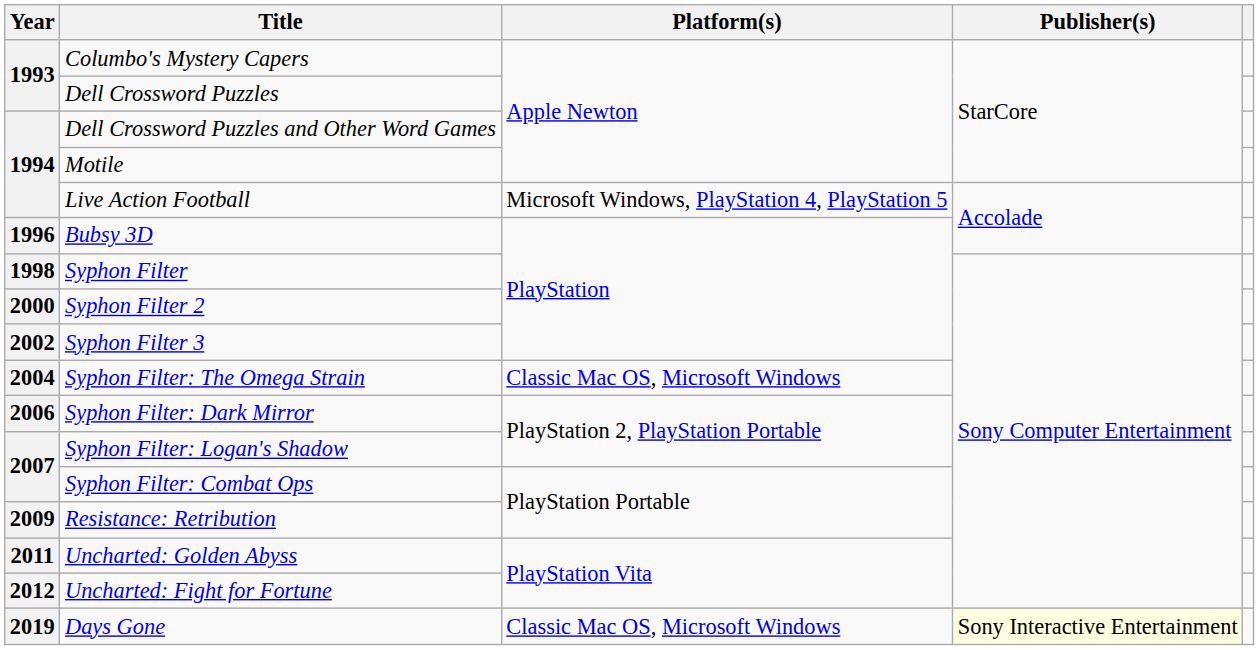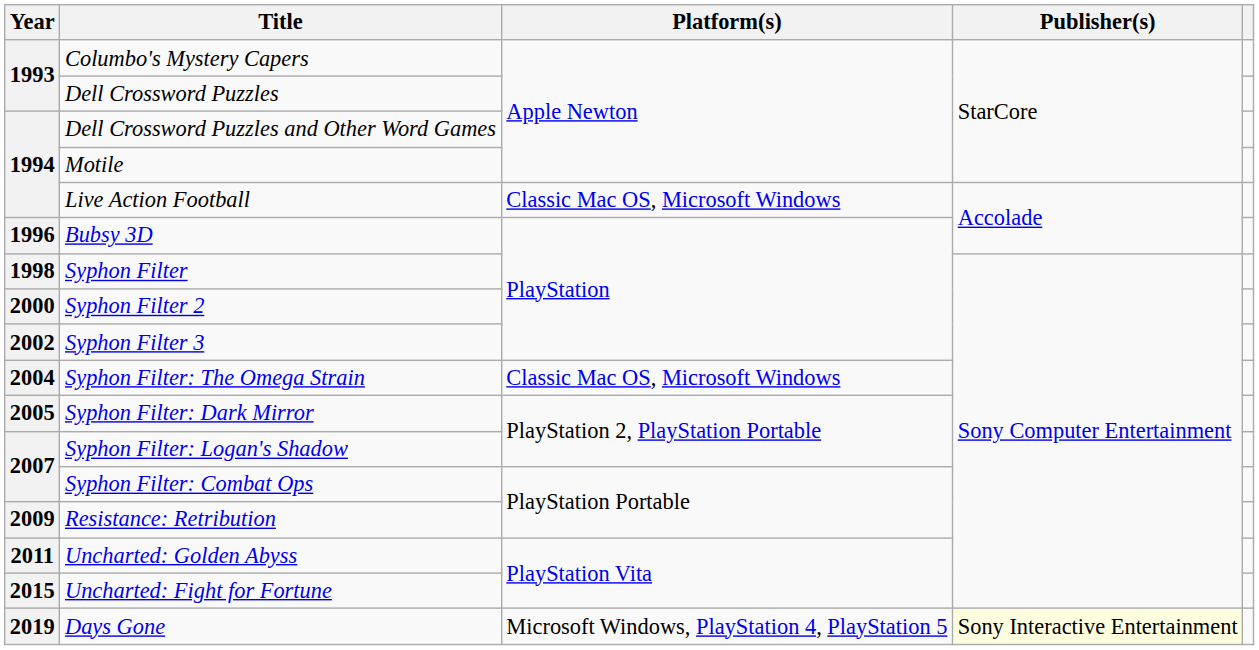(727, 199) Microsoft Windows, PlayStation 4, PlayStation 5 -> (673, 199) Classic Mac OS, Microsoft Windows
(32, 413) 2006 -> (32, 413) 2005
(32, 590) 2012 -> (32, 590) 2015
(673, 626) Classic Mac OS, Microsoft Windows -> (727, 626) Microsoft Windows, PlayStation 4, PlayStation 5
